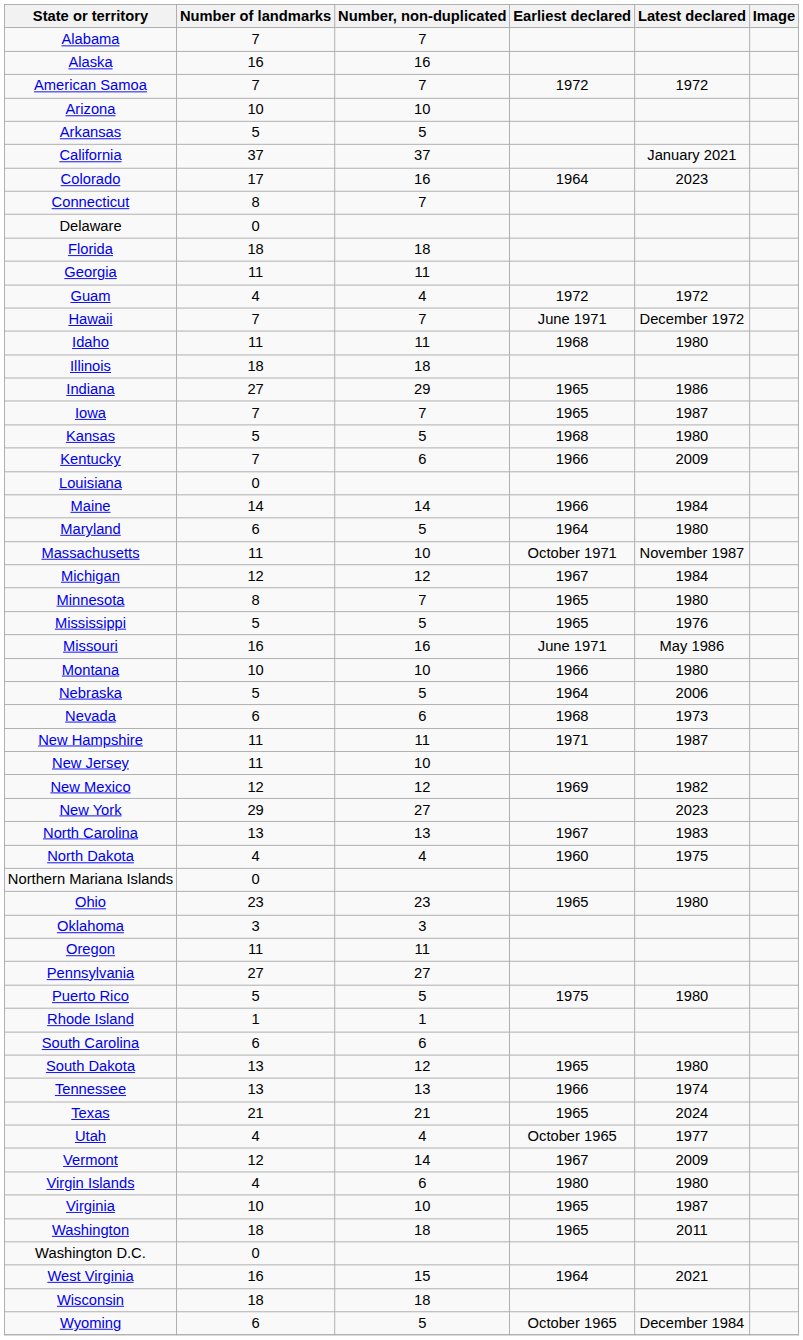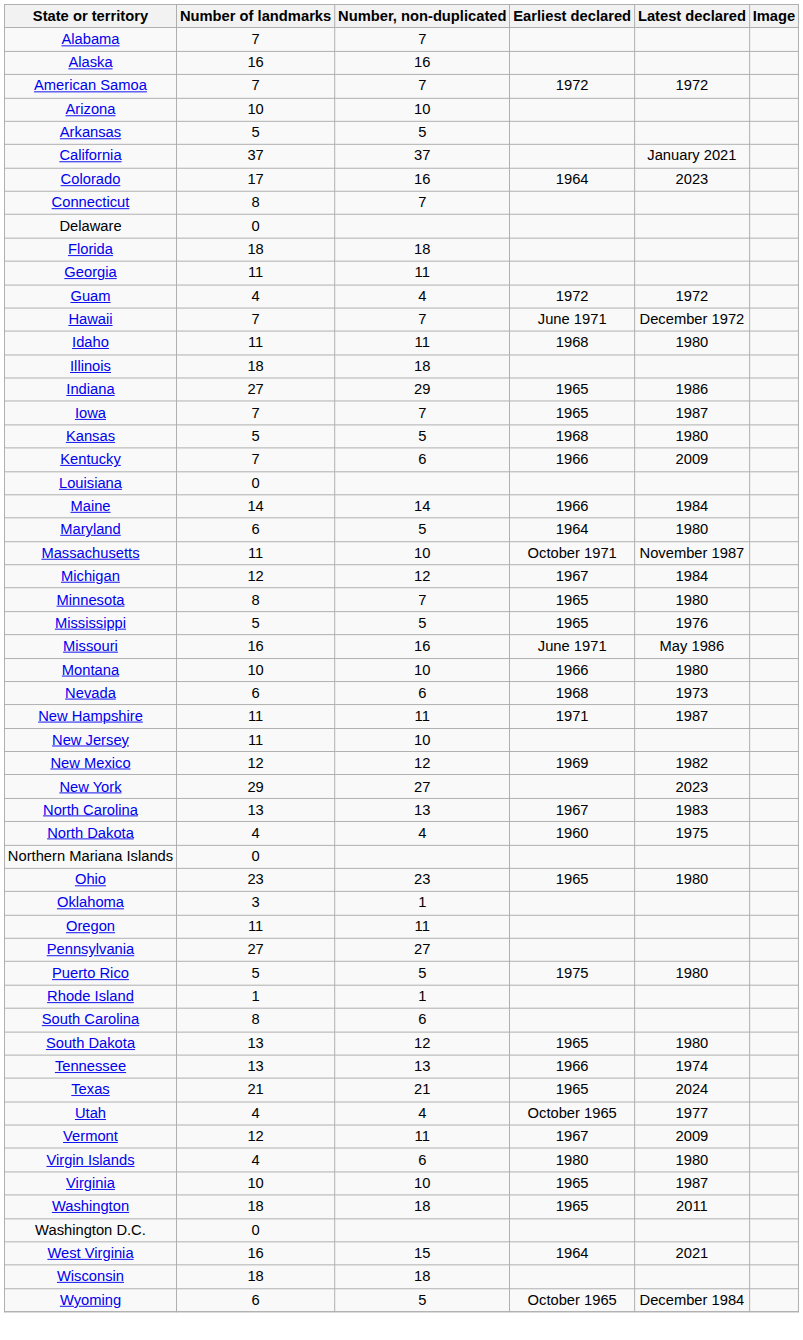- row: (90, 693)
(422, 926) 3 -> (422, 903) 1
(256, 1043) 6 -> (256, 1020) 8
(422, 1160) 14 -> (422, 1136) 11
